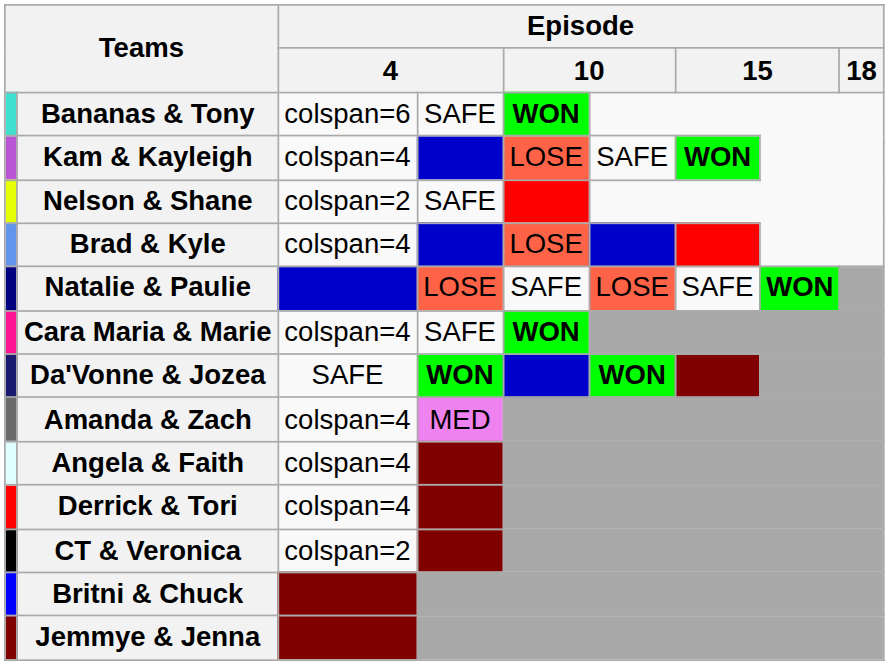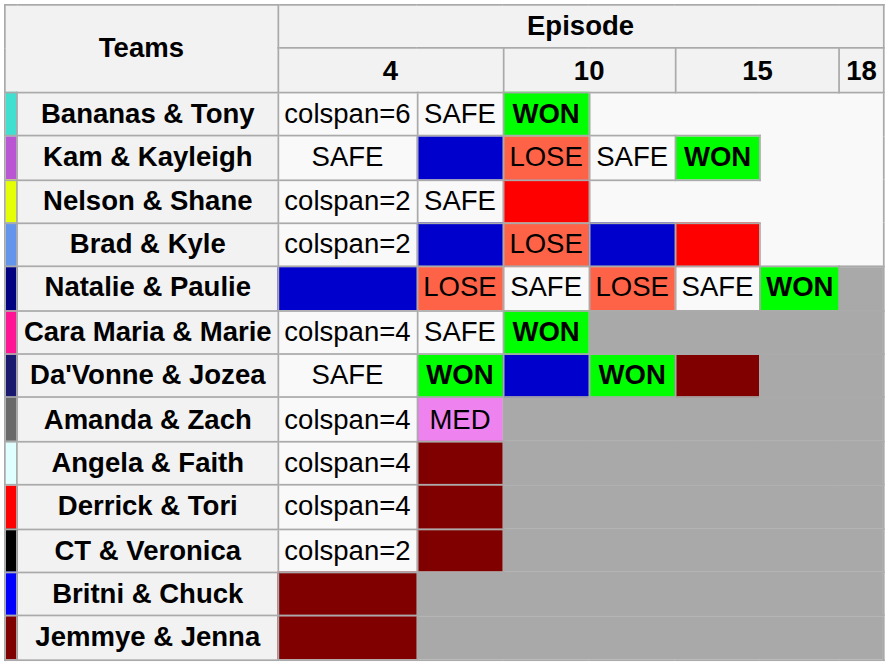(347, 157) colspan=4 -> (347, 157) SAFE
(347, 244) colspan=4 -> (347, 244) colspan=2
